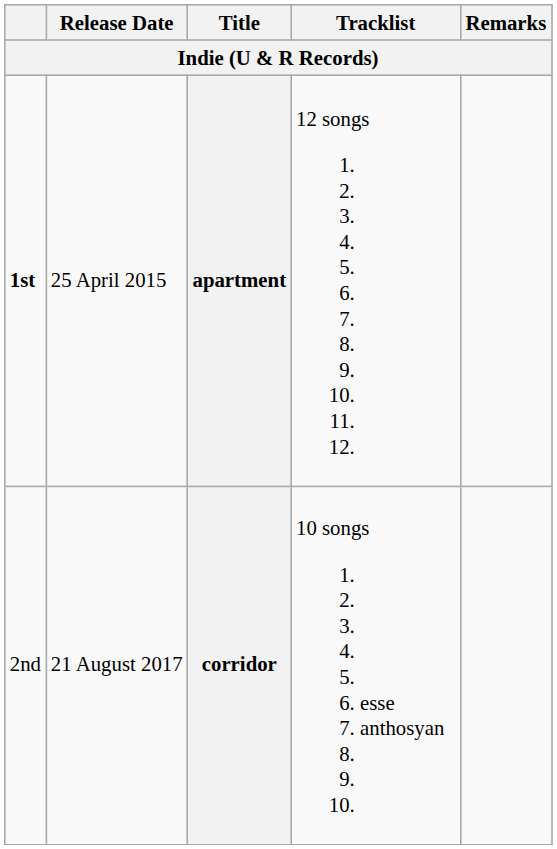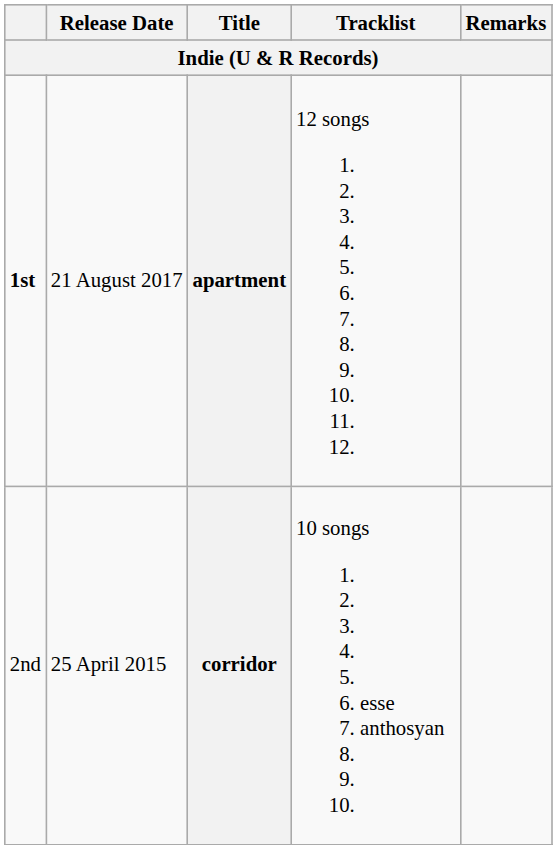(109, 280) 25 April 2015 -> (117, 280) 21 August 2017
(117, 664) 21 August 2017 -> (109, 664) 25 April 2015
